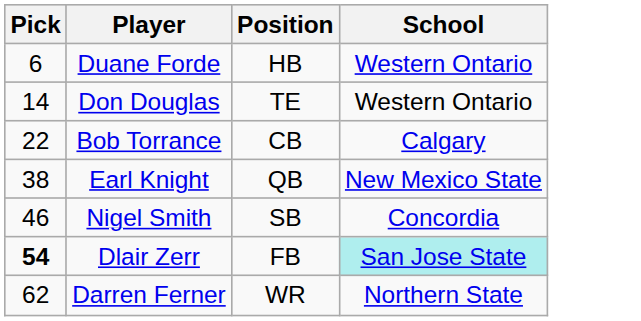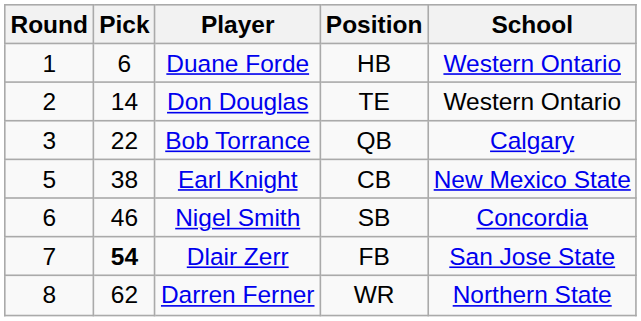+ column: (49, 24)
(285, 141) CB -> (374, 141) QB
(285, 179) QB -> (374, 179) CB
(443, 257) paleturquoise background -> (532, 257) no background
